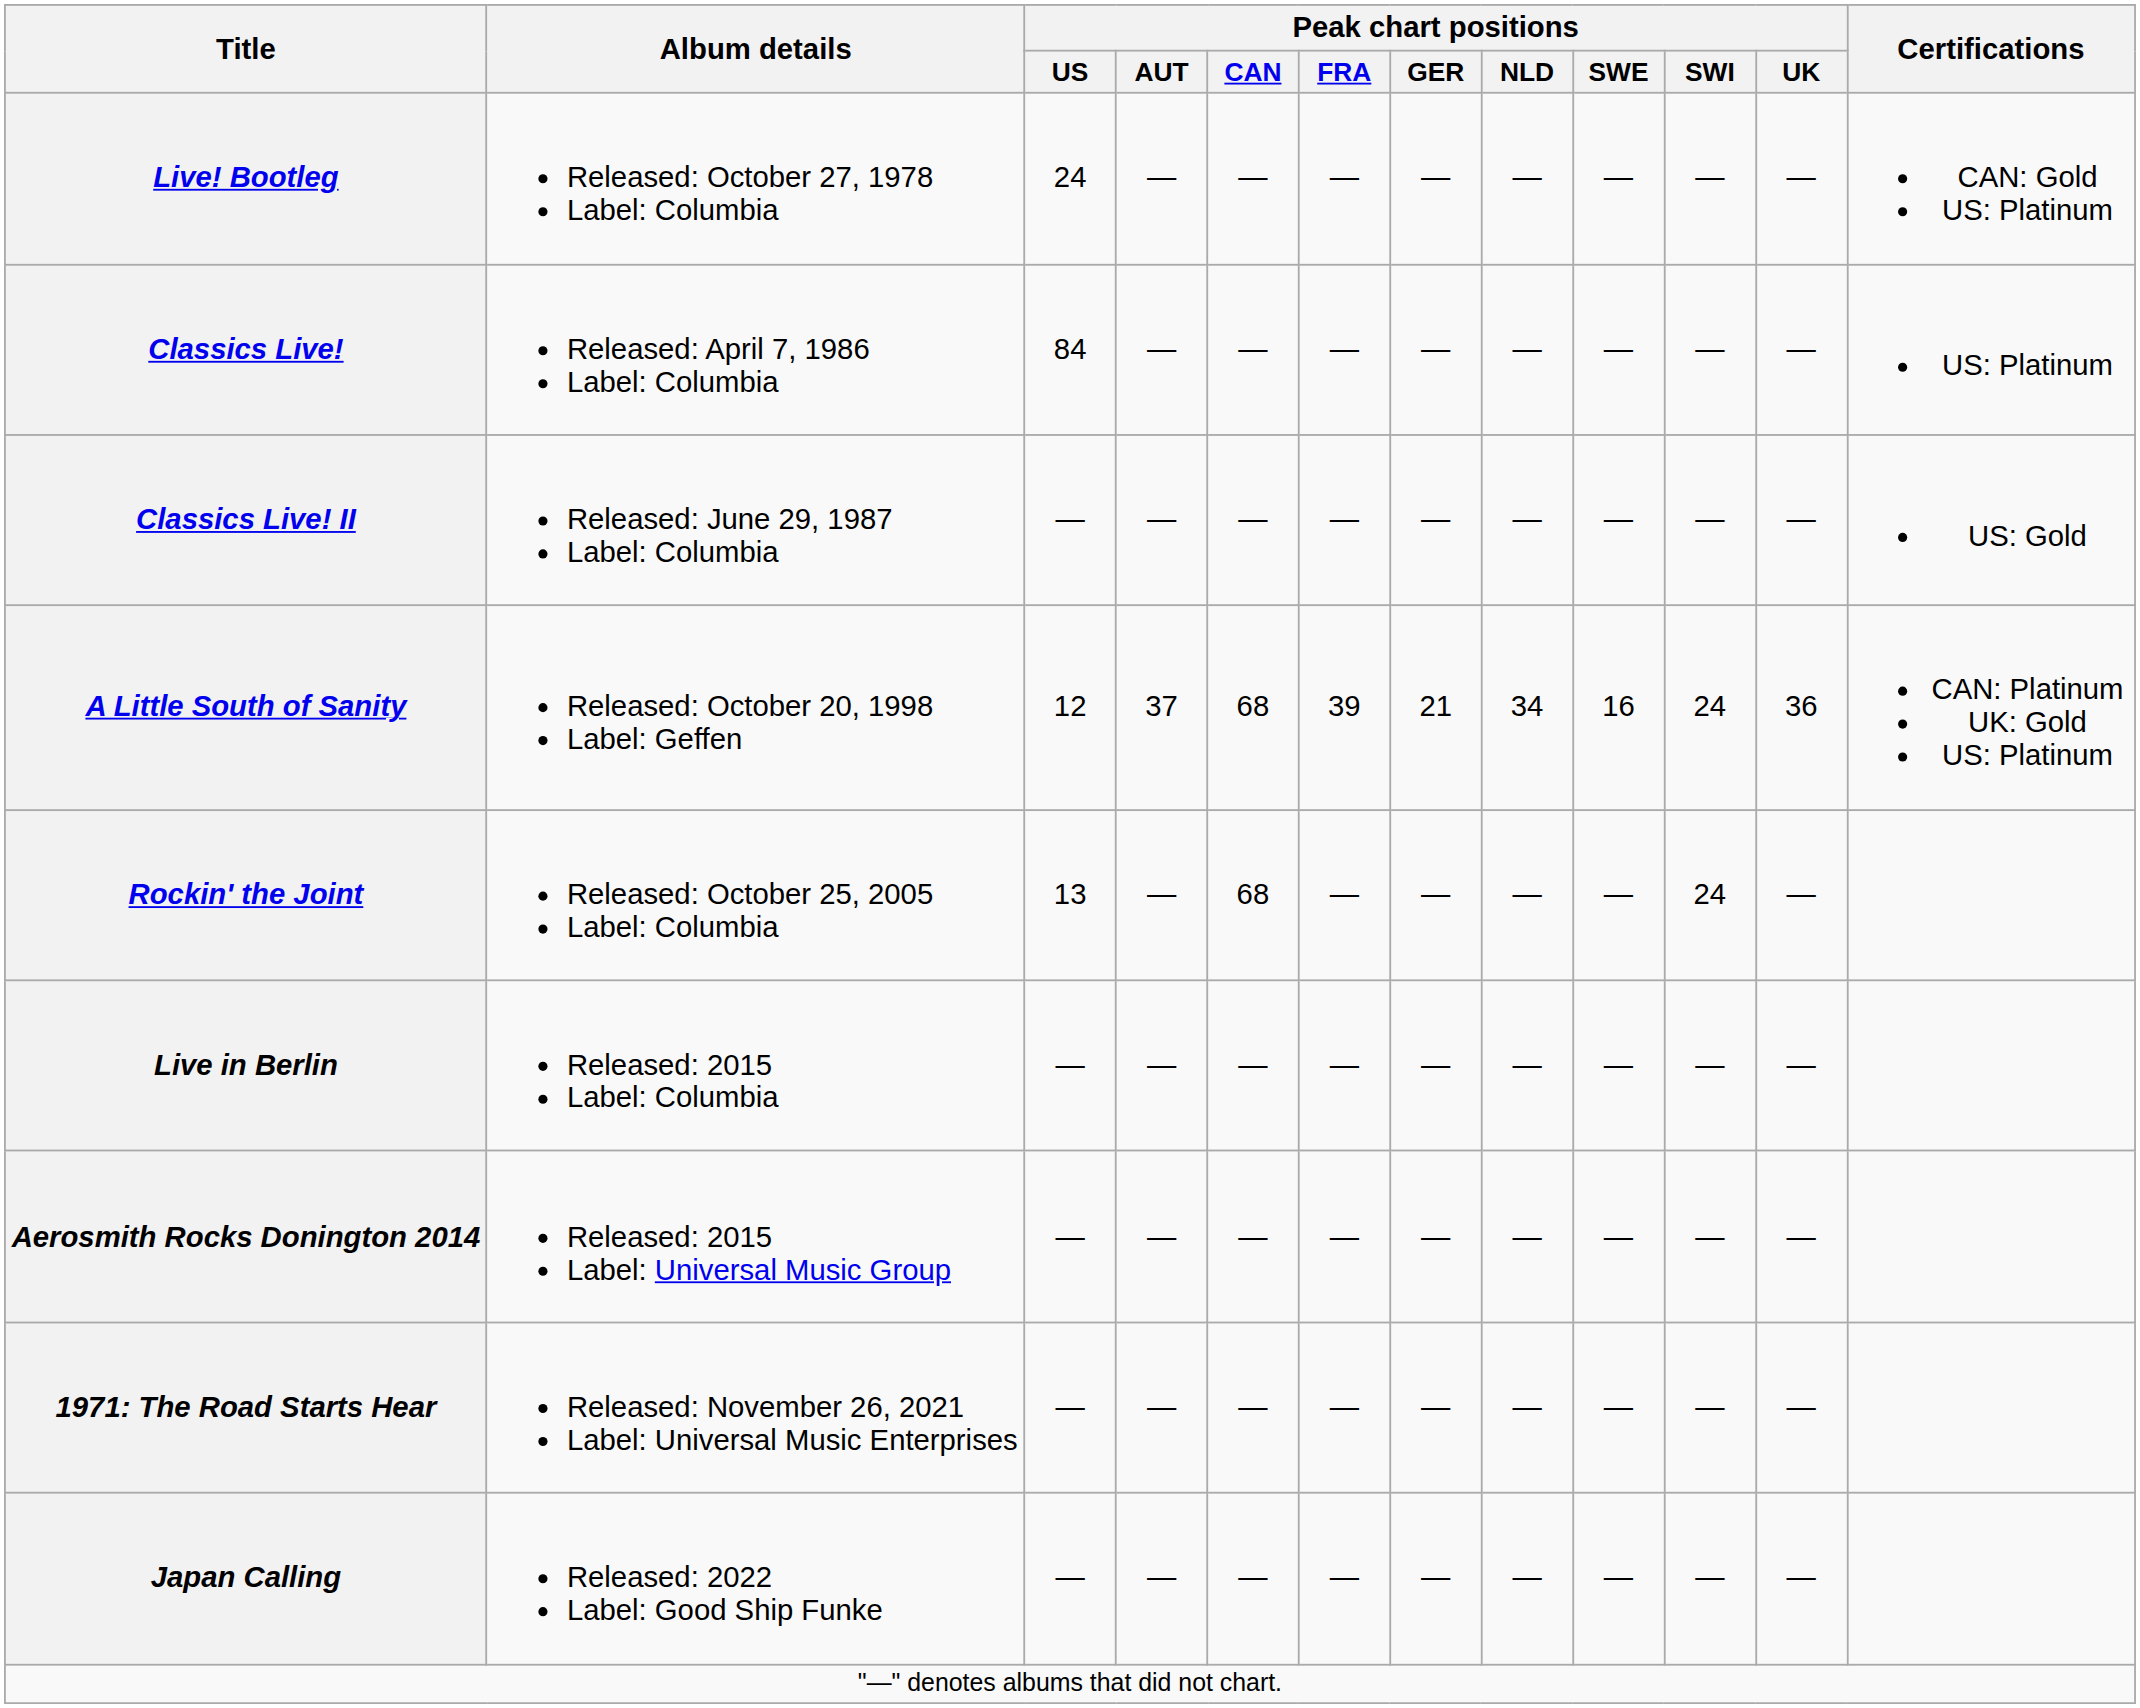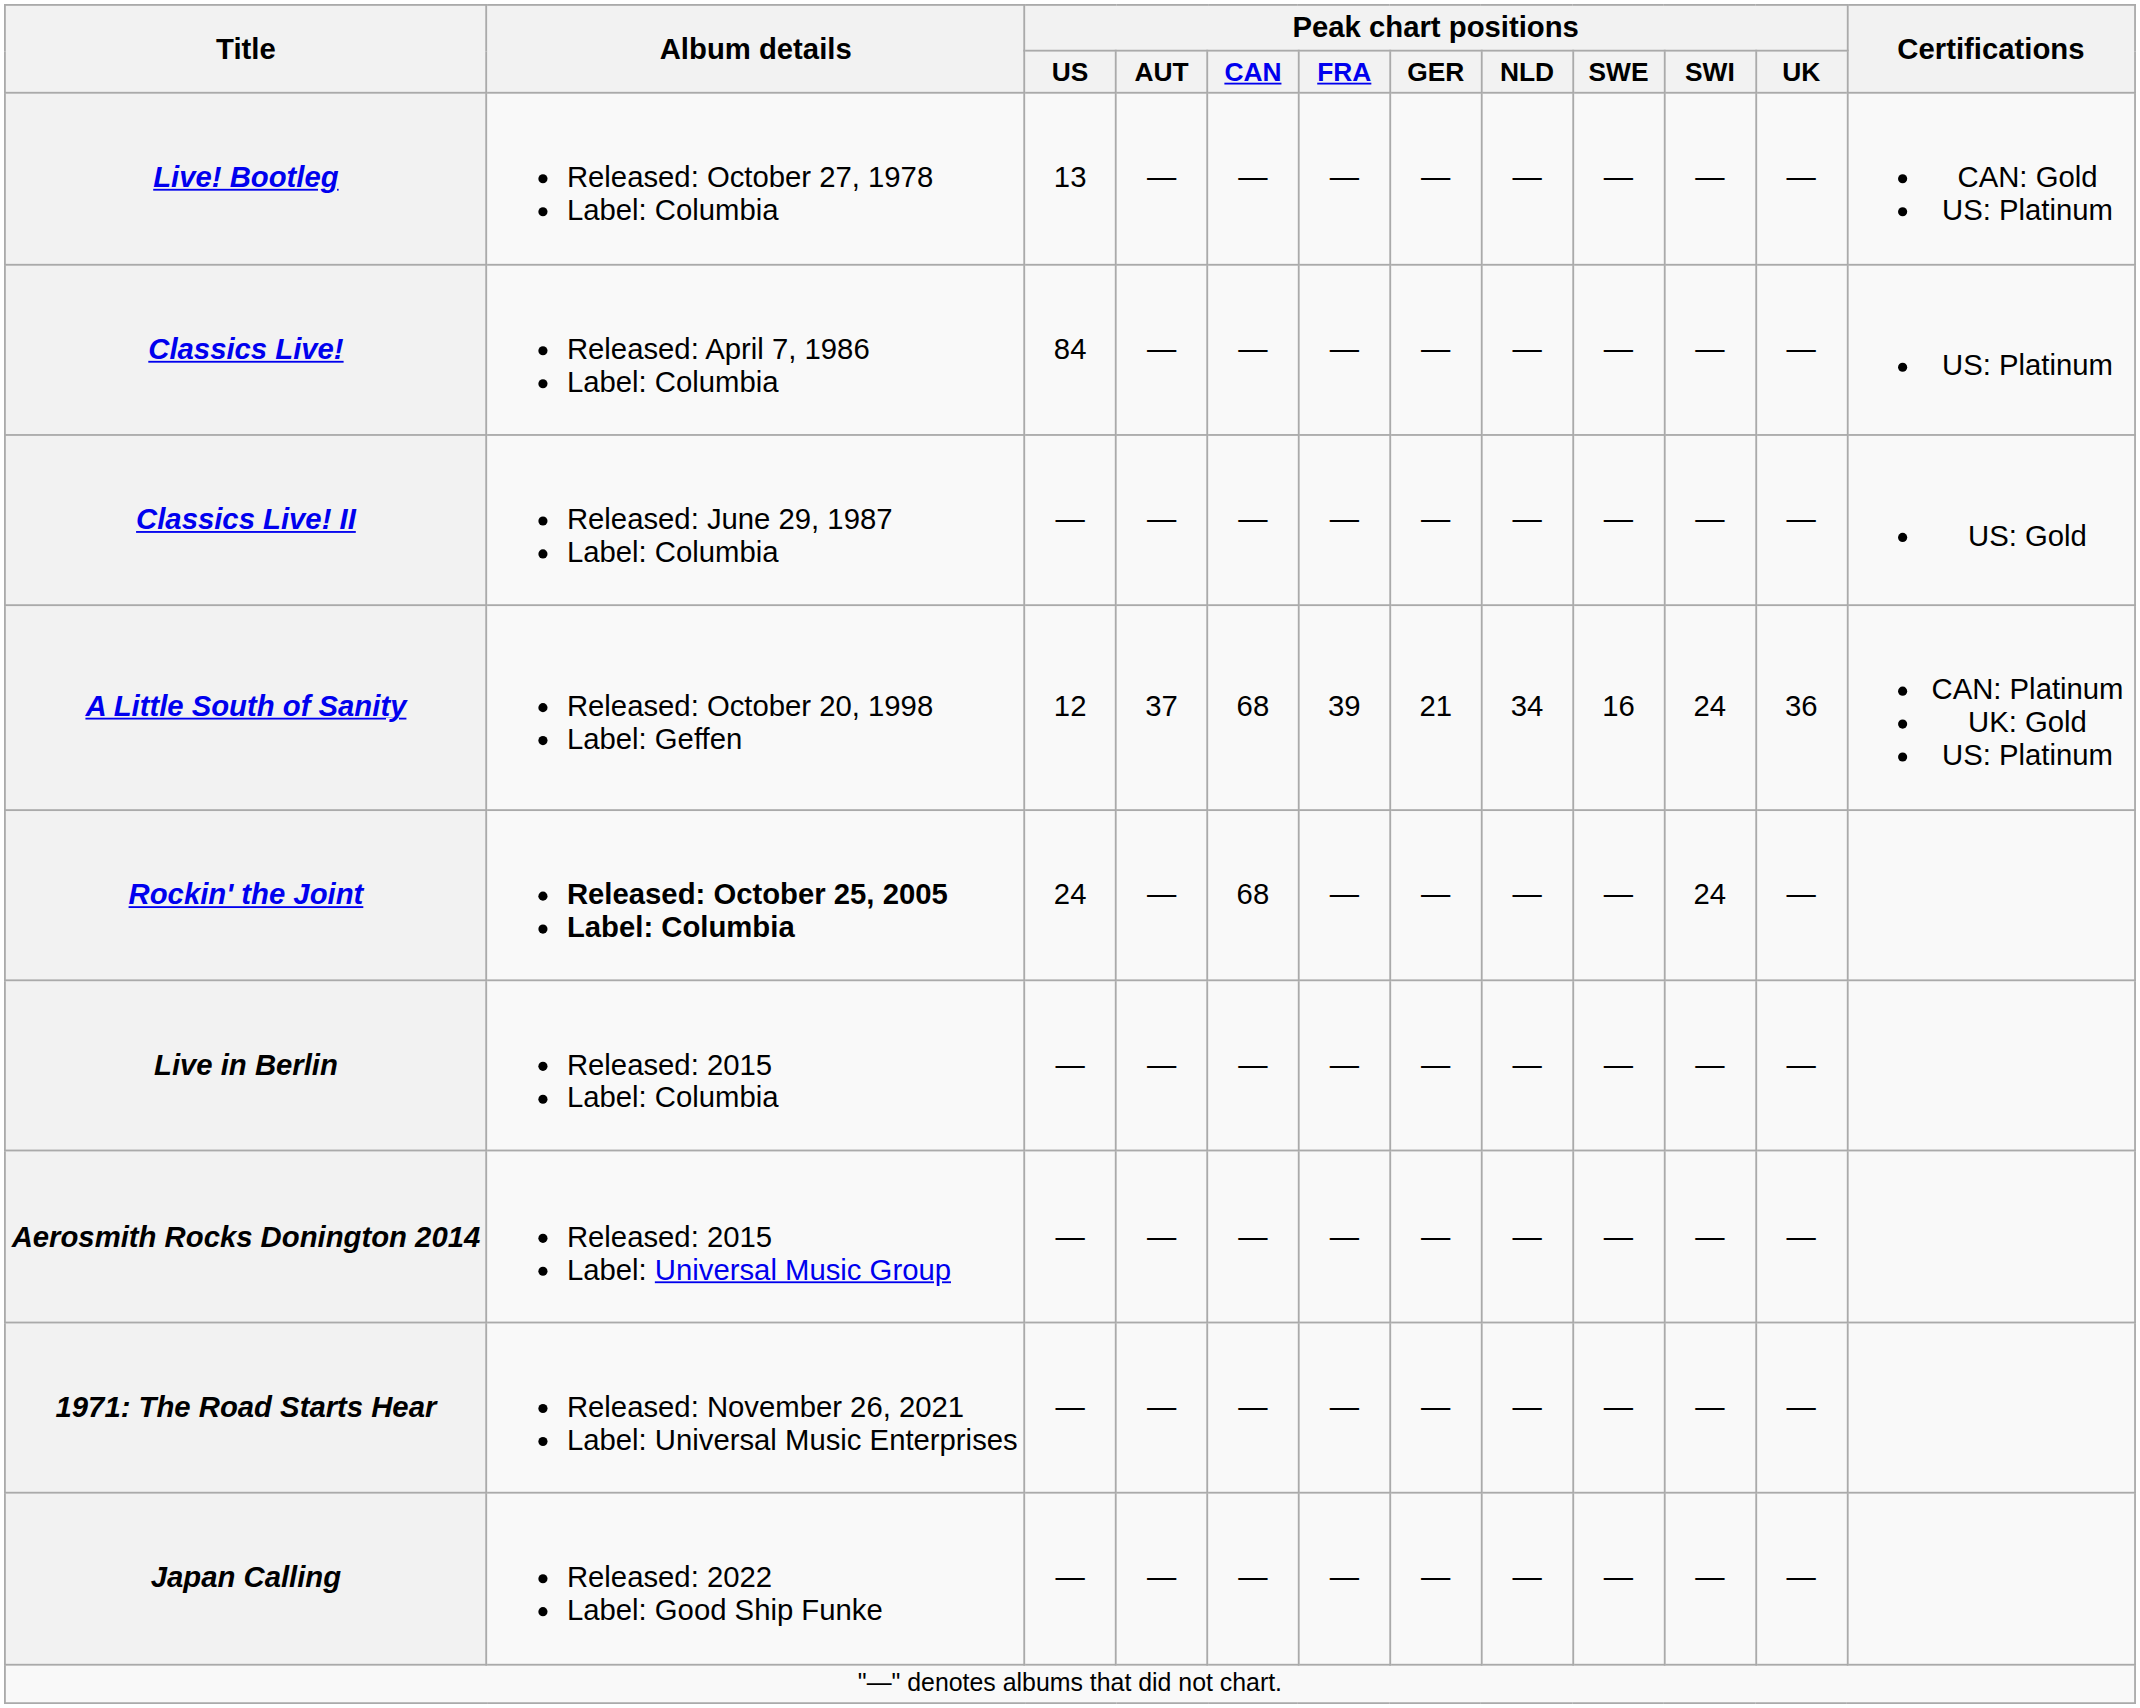(1070, 178) 24 -> (1070, 178) 13
(756, 911) normal -> (756, 911) bold
(1070, 894) 13 -> (1070, 894) 24
